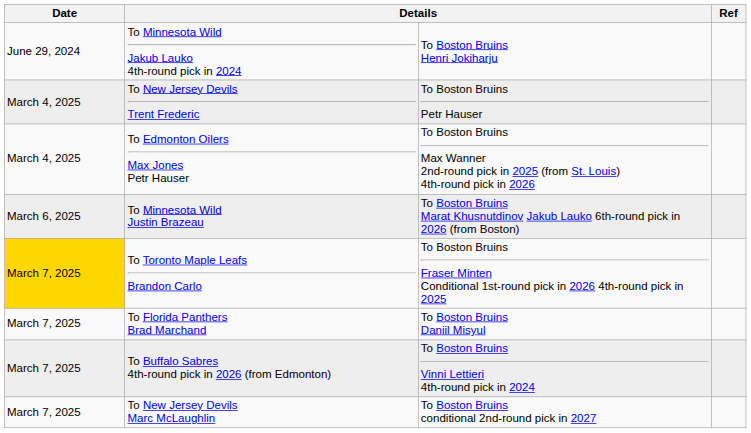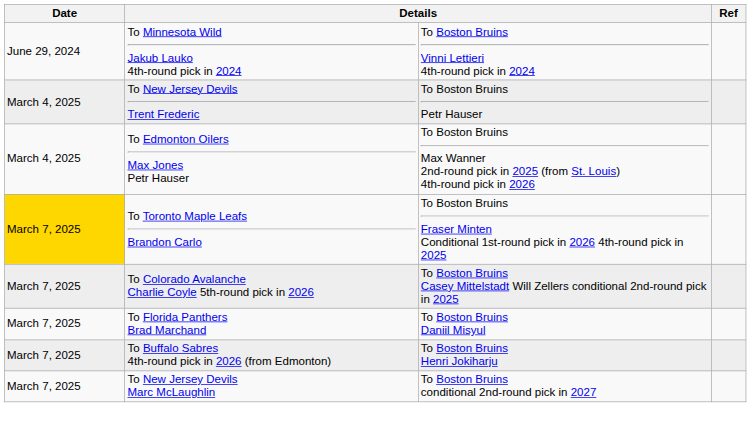(464, 51) To Boston Bruins Henri Jokiharju -> (565, 51) To Boston Bruins Vinni Lettieri 4th-round pick in 2024
- row: (175, 216)
+ row: (221, 286)
(565, 368) To Boston Bruins Vinni Lettieri 4th-round pick in 2024 -> (464, 355) To Boston Bruins Henri Jokiharju
